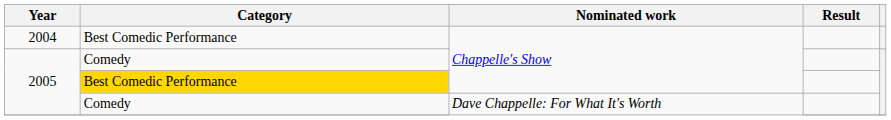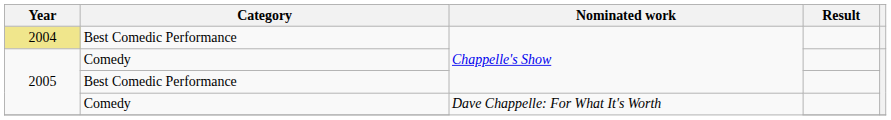(42, 37) no background -> (42, 37) khaki background
(160, 81) gold background -> (160, 81) no background
